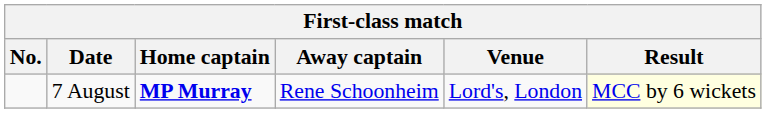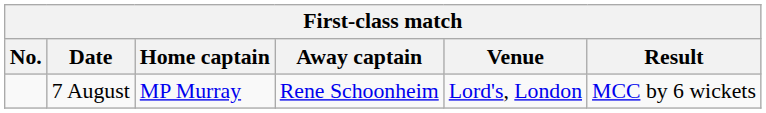(196, 90) bold -> (190, 90) normal
(674, 90) lightyellow background -> (674, 90) no background
